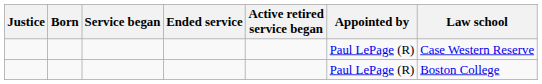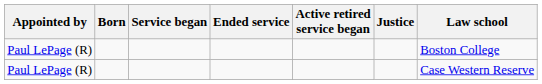columns swapped: (26, 21) <-> (372, 21)
(477, 49) Case Western Reserve -> (460, 49) Boston College
(460, 69) Boston College -> (477, 69) Case Western Reserve
